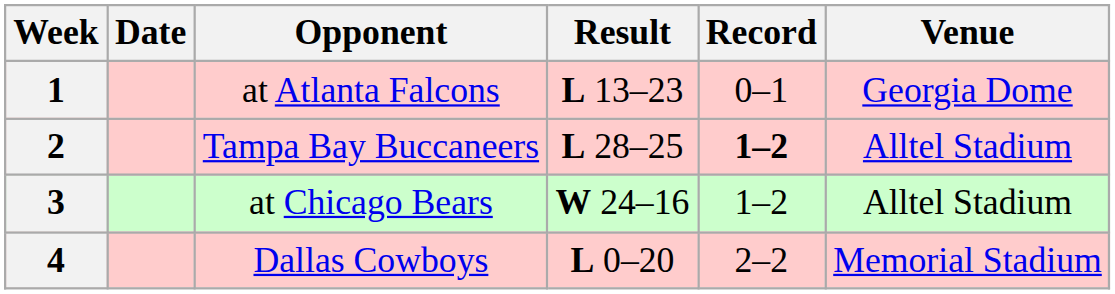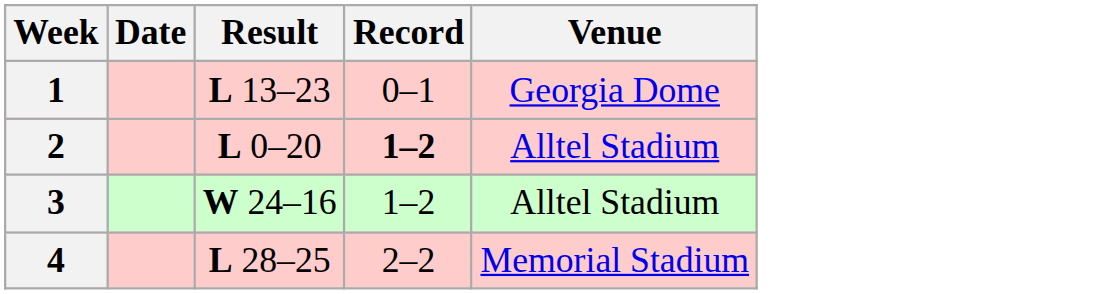- column: (371, 32)
(622, 145) L 28–25 -> (270, 145) L 0–20
(622, 259) L 0–20 -> (270, 259) L 28–25
